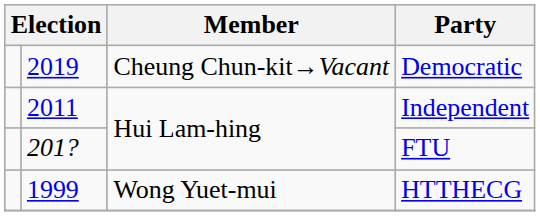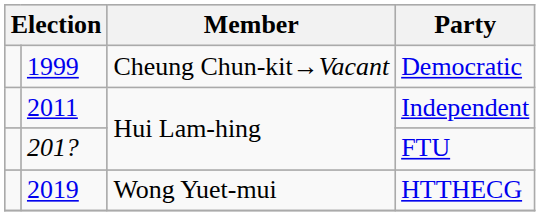(53, 66) 2019 -> (53, 66) 1999
(53, 189) 1999 -> (53, 189) 2019
